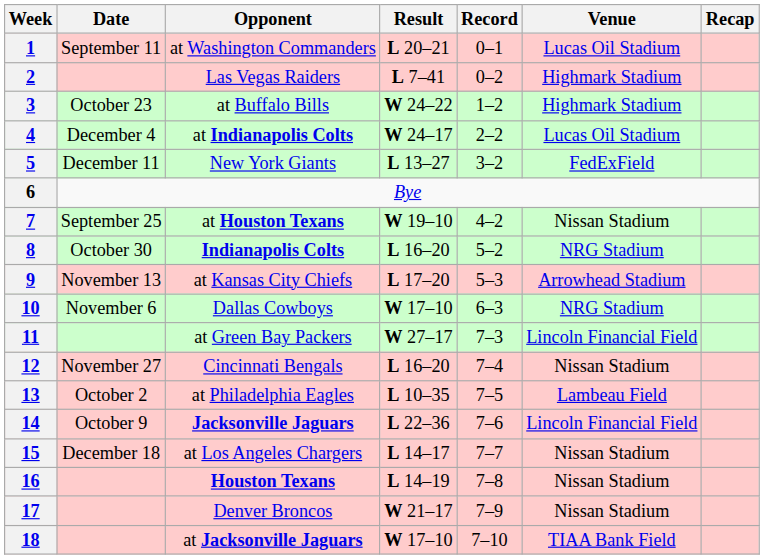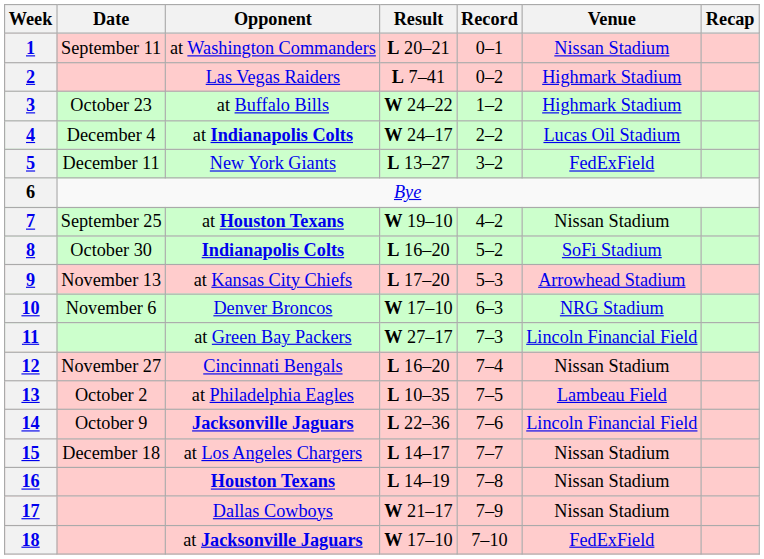(612, 47) Lucas Oil Stadium -> (612, 47) Nissan Stadium
(612, 250) NRG Stadium -> (612, 250) SoFi Stadium
(273, 308) Dallas Cowboys -> (273, 308) Denver Broncos
(273, 510) Denver Broncos -> (273, 510) Dallas Cowboys
(612, 539) TIAA Bank Field -> (612, 539) FedExField
